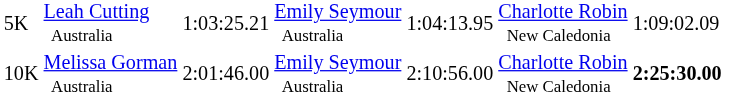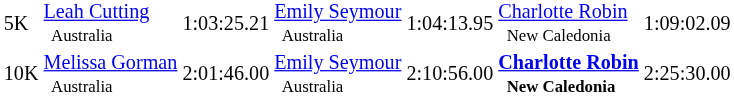(563, 73) normal -> (569, 73) bold
(677, 73) bold -> (687, 73) normal
